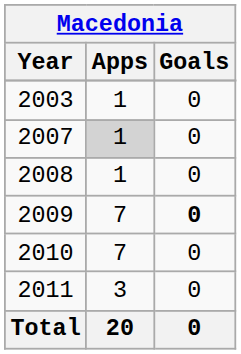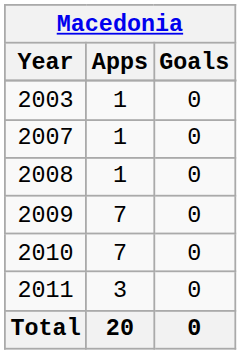(120, 138) lightgrey background -> (120, 138) no background
(194, 215) bold -> (194, 215) normal
